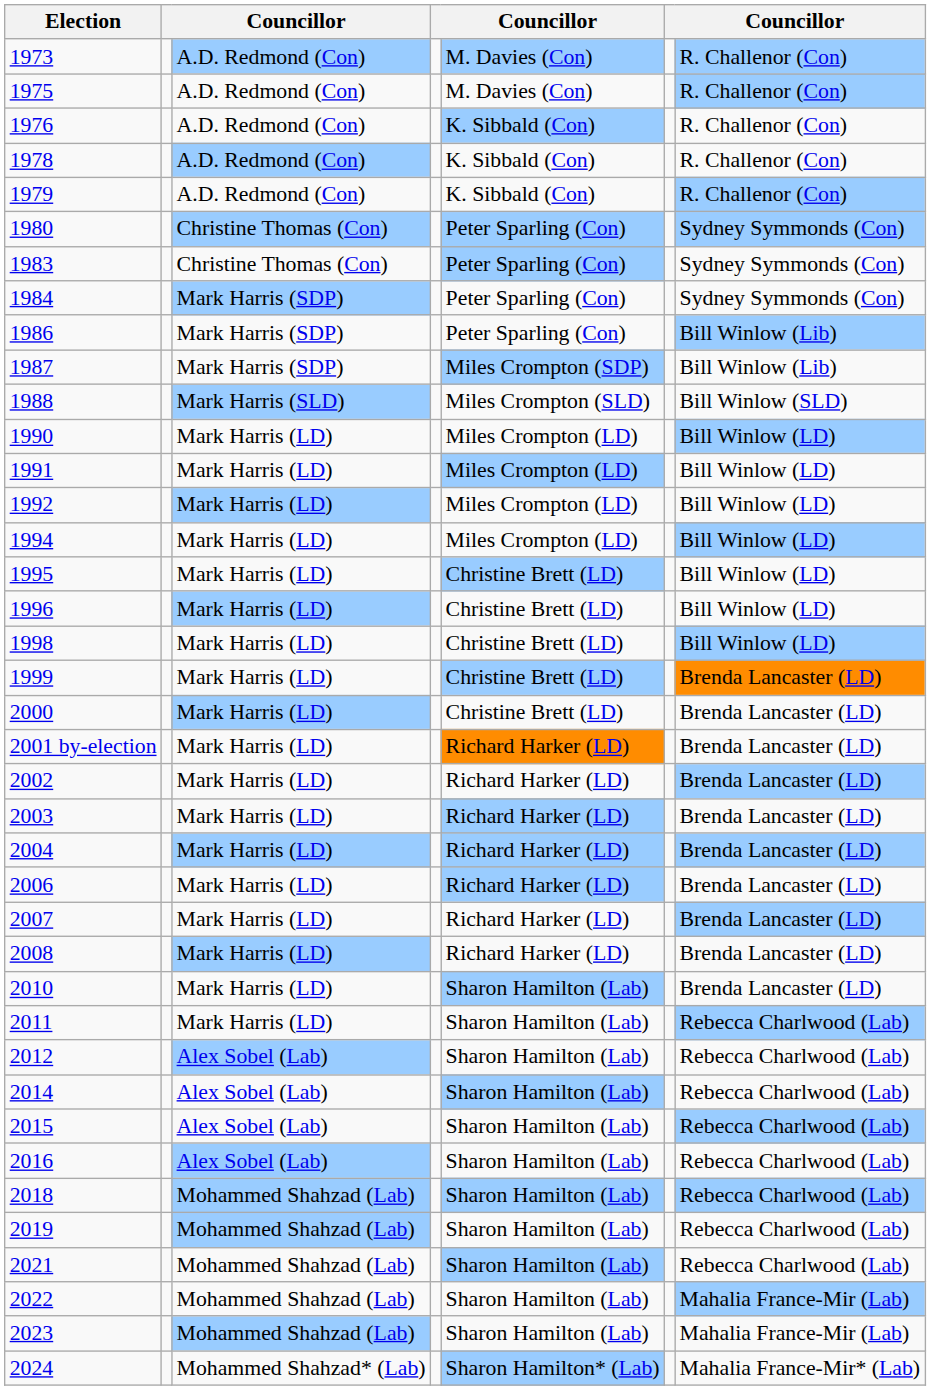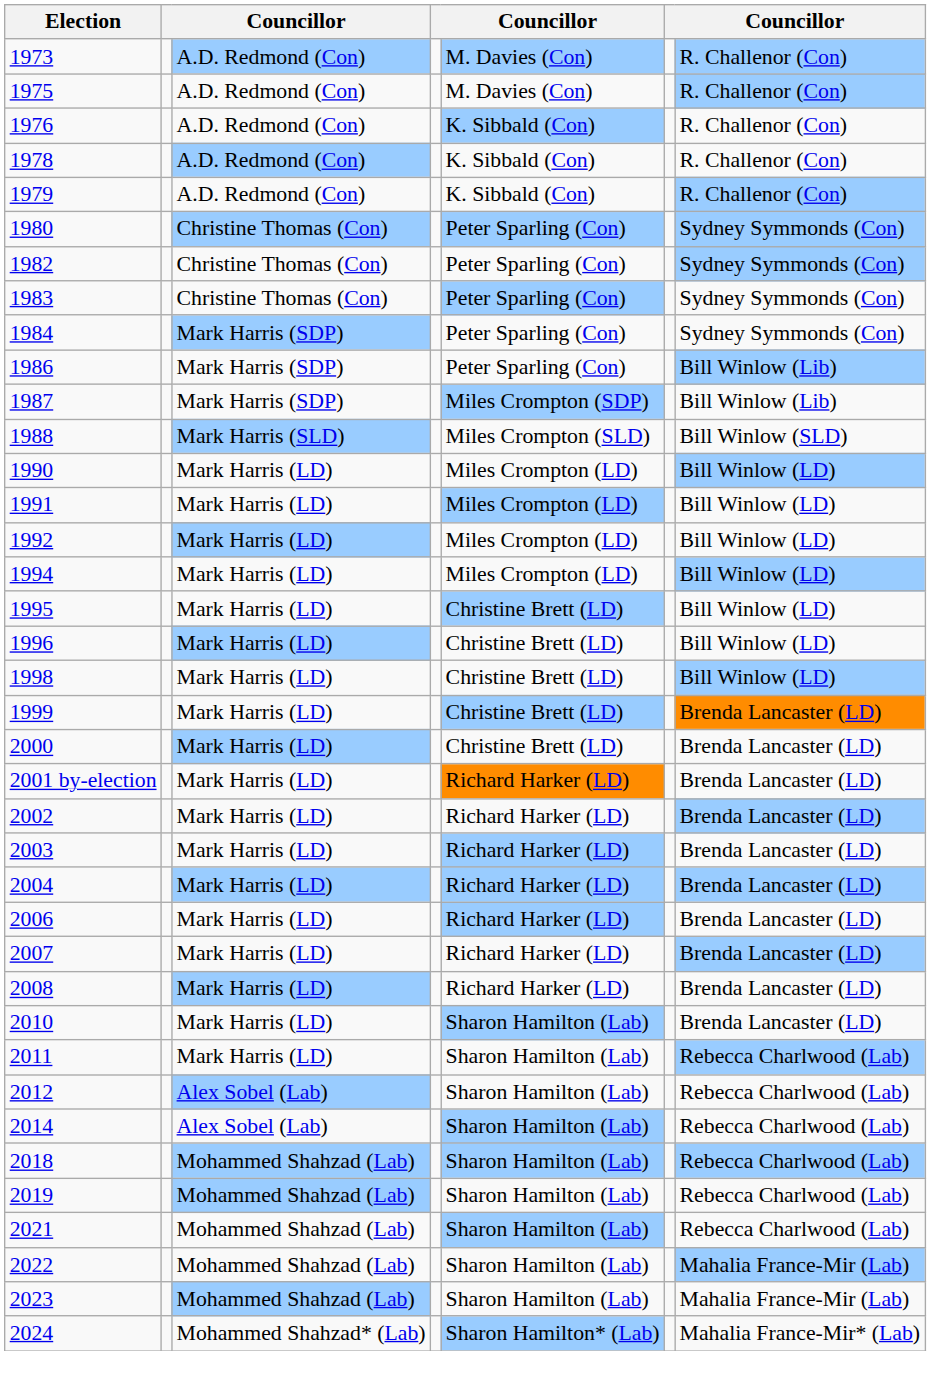+ row: (31, 263)
- row: (31, 1126)
- row: (31, 1160)
